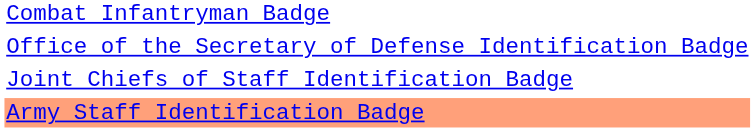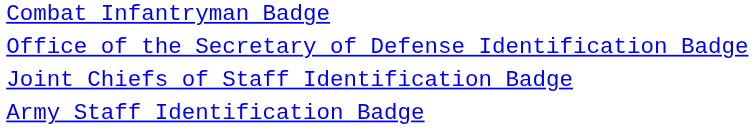(215, 113) lightsalmon background -> (215, 113) no background
